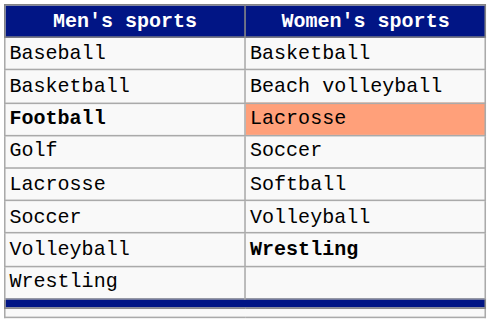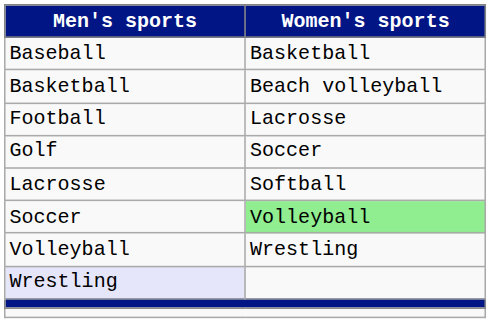(58, 119) bold -> (58, 119) normal
(298, 119) lightsalmon background -> (298, 119) no background
(310, 217) no background -> (310, 217) lightgreen background
(304, 249) bold -> (304, 249) normal
(64, 282) no background -> (64, 282) lavender background
